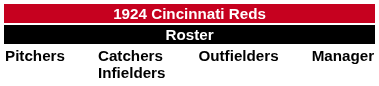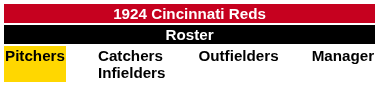(35, 56) no background -> (35, 56) gold background
